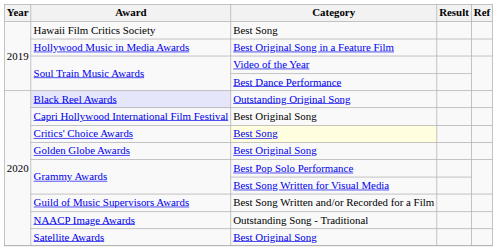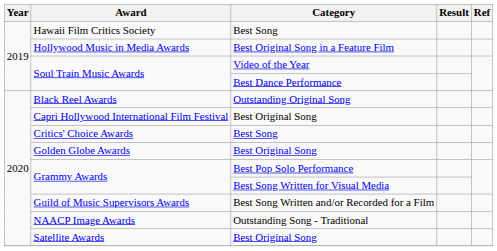(75, 99) lavender background -> (75, 99) no background
(255, 133) lightyellow background -> (255, 133) no background
